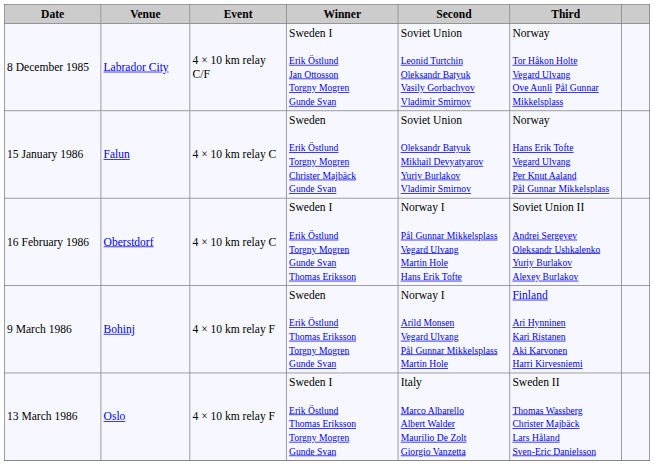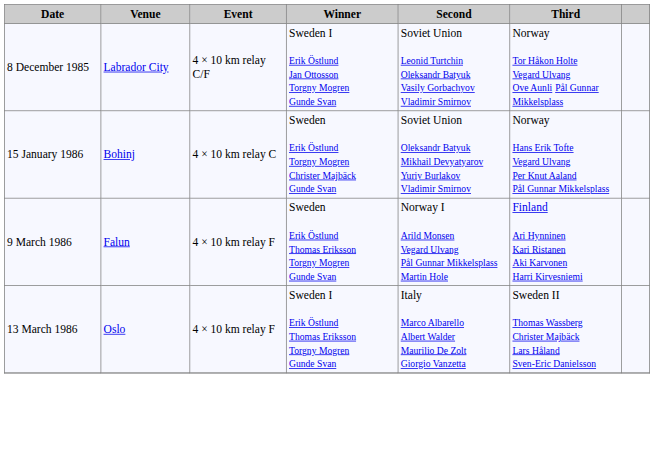(117, 154) Falun -> (119, 154) Bohinj
- row: (48, 241)
(119, 329) Bohinj -> (117, 241) Falun
